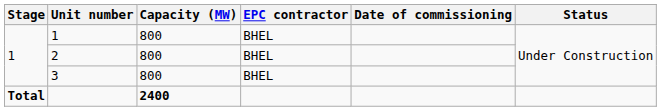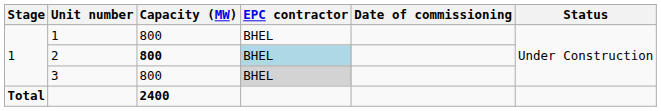(151, 55) normal -> (151, 55) bold
(258, 55) no background -> (258, 55) lightblue background
(258, 76) no background -> (258, 76) lightgrey background
